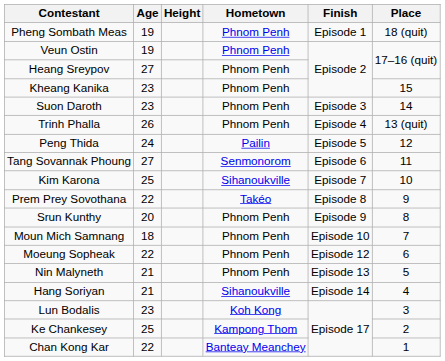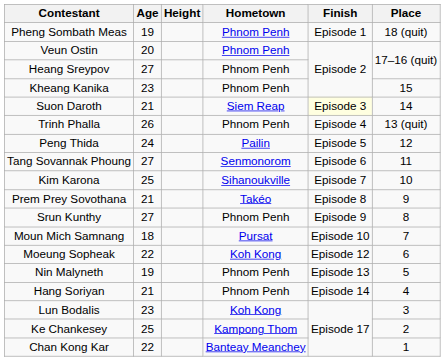(148, 50) 19 -> (148, 50) 20
(148, 106) 23 -> (148, 106) 21
(256, 106) Phnom Penh -> (256, 106) Siem Reap
(340, 106) no background -> (340, 106) lightyellow background
(148, 198) 22 -> (148, 198) 21
(148, 217) 20 -> (148, 217) 27
(256, 236) Phnom Penh -> (256, 236) Pursat
(256, 254) Phnom Penh -> (256, 254) Koh Kong
(148, 273) 21 -> (148, 273) 19
(256, 291) Sihanoukville -> (256, 291) Phnom Penh
